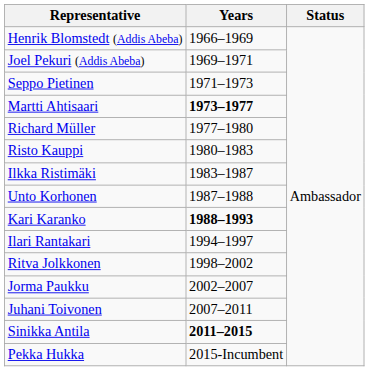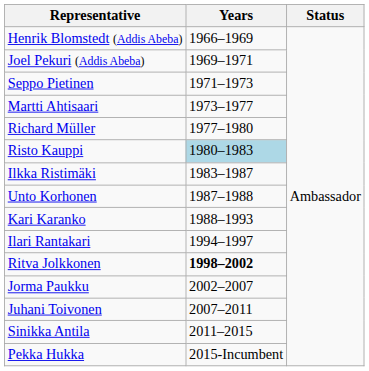(221, 106) bold -> (221, 106) normal
(221, 151) no background -> (221, 151) lightblue background
(221, 219) bold -> (221, 219) normal
(221, 264) normal -> (221, 264) bold
(221, 331) bold -> (221, 331) normal
